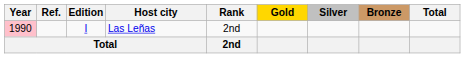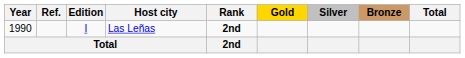(20, 28) pink background -> (20, 28) no background
(232, 28) normal -> (232, 28) bold
